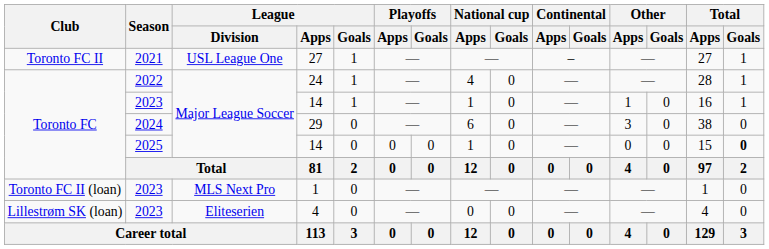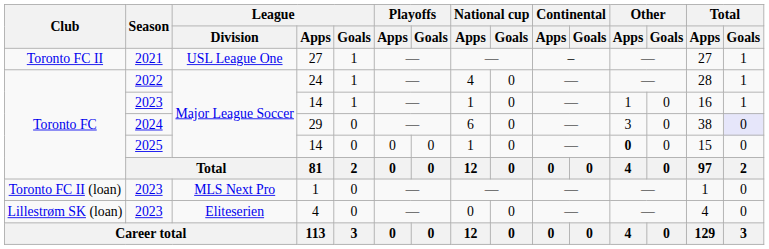(743, 124) no background -> (743, 124) lavender background
(628, 146) normal -> (628, 146) bold
(743, 146) bold -> (743, 146) normal
